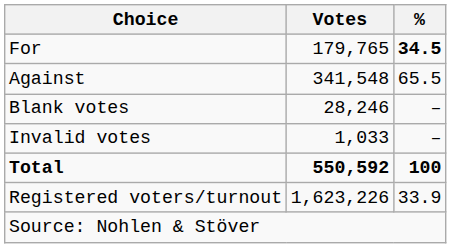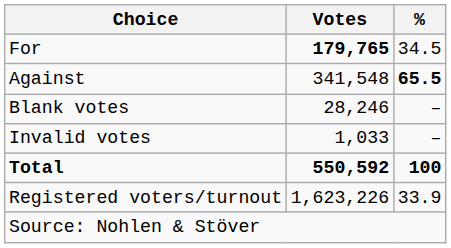(351, 49) normal -> (351, 49) bold
(420, 49) bold -> (420, 49) normal
(420, 79) normal -> (420, 79) bold
